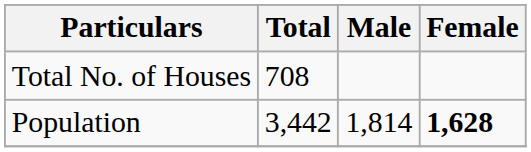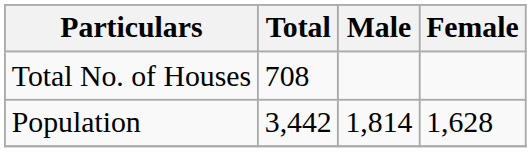(460, 122) bold -> (460, 122) normal
